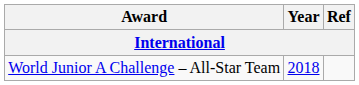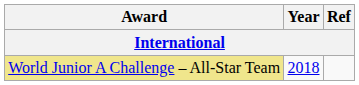(144, 67) no background -> (144, 67) khaki background
